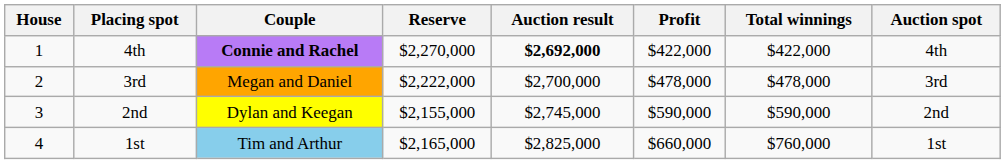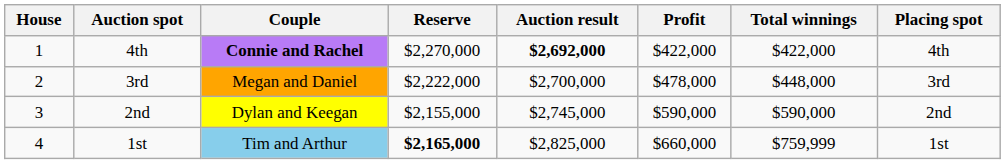columns swapped: (936, 20) <-> (135, 20)
(799, 81) $478,000 -> (804, 81) $448,000
(437, 143) normal -> (442, 143) bold
(799, 143) $760,000 -> (804, 143) $759,999
